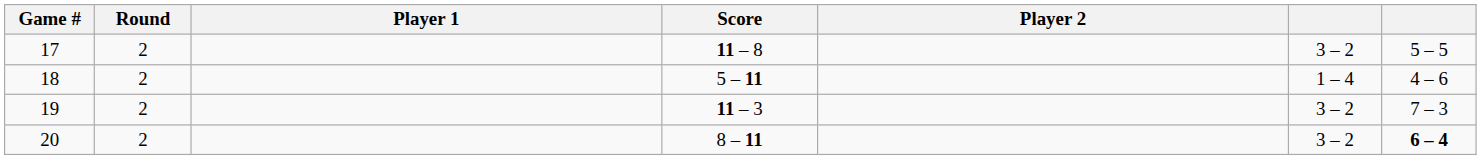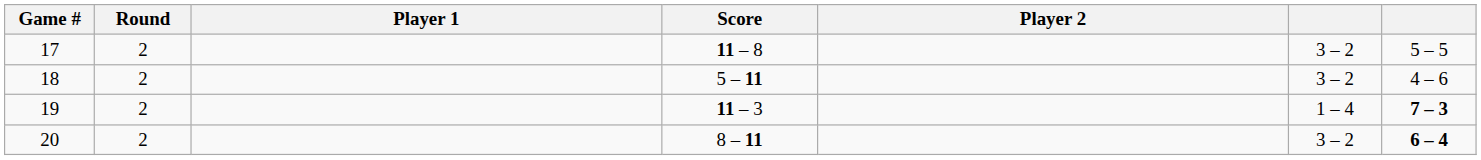(1335, 79) 1 – 4 -> (1335, 79) 3 – 2
(1335, 109) 3 – 2 -> (1335, 109) 1 – 4
(1429, 109) normal -> (1429, 109) bold
